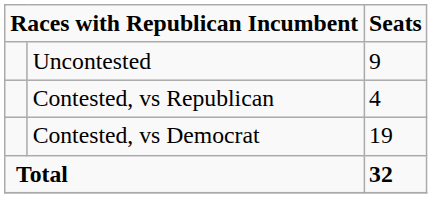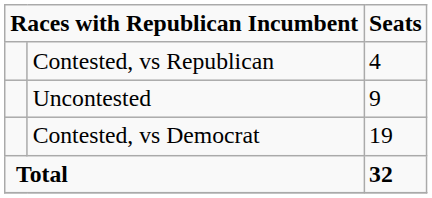rows swapped: (92, 60) <-> (153, 98)
